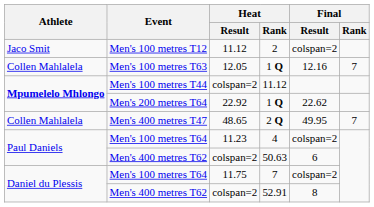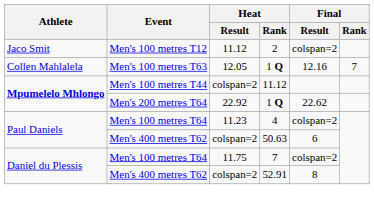- row: (158, 121)
